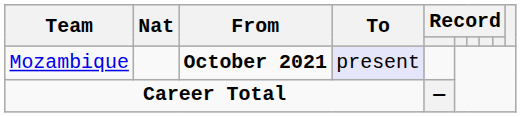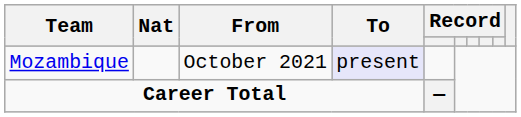(255, 63) bold -> (255, 63) normal
